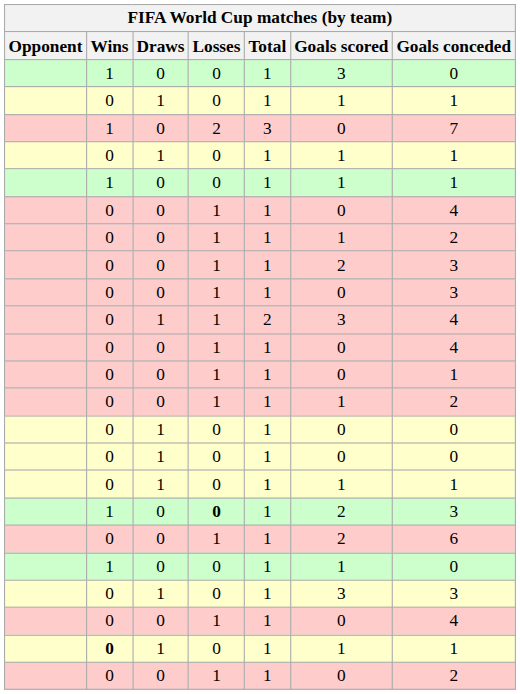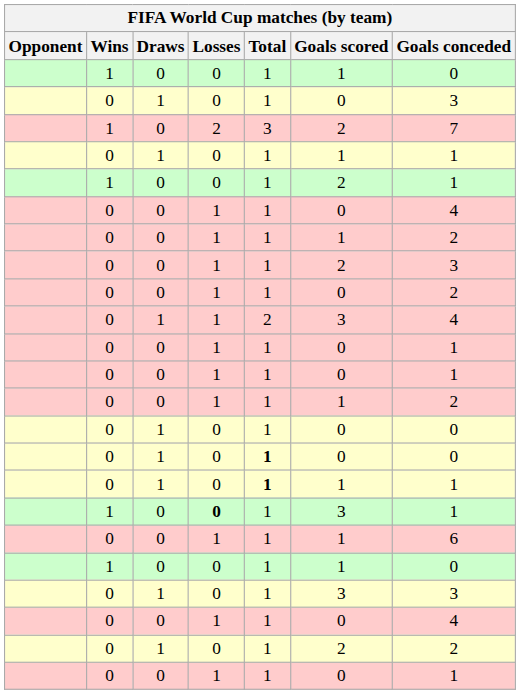(341, 73) 3 -> (341, 73) 1
(341, 100) 1 -> (341, 100) 0
(454, 100) 1 -> (454, 100) 3
(341, 127) 0 -> (341, 127) 2
(341, 182) 1 -> (341, 182) 2
(454, 292) 3 -> (454, 292) 2
(454, 347) 4 -> (454, 347) 1
(267, 456) normal -> (267, 456) bold
(267, 484) normal -> (267, 484) bold
(341, 511) 2 -> (341, 511) 3
(454, 511) 3 -> (454, 511) 1
(341, 538) 2 -> (341, 538) 1
(109, 648) bold -> (109, 648) normal
(341, 648) 1 -> (341, 648) 2
(454, 648) 1 -> (454, 648) 2
(454, 675) 2 -> (454, 675) 1
